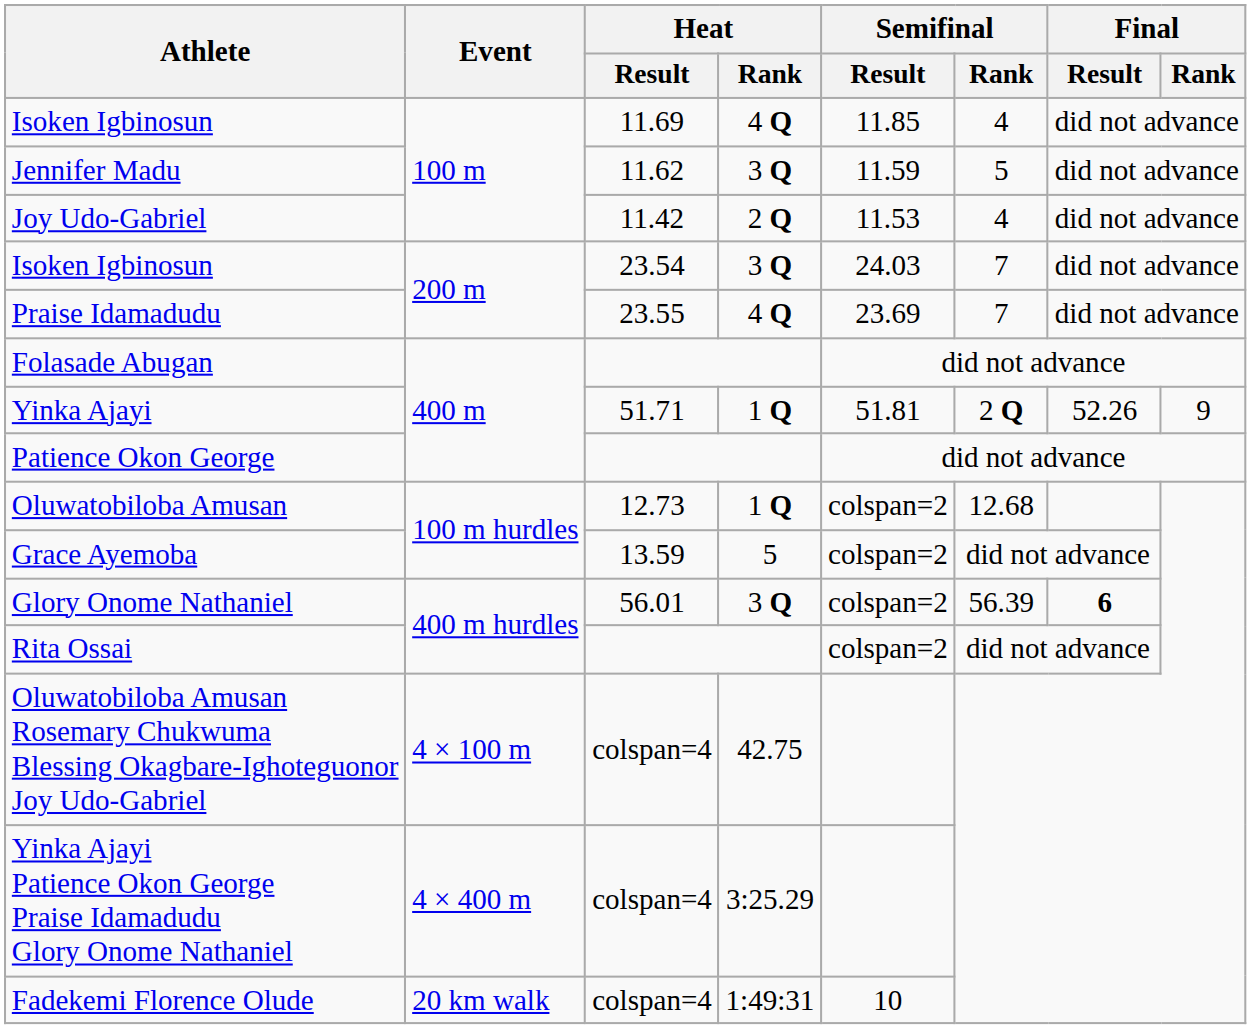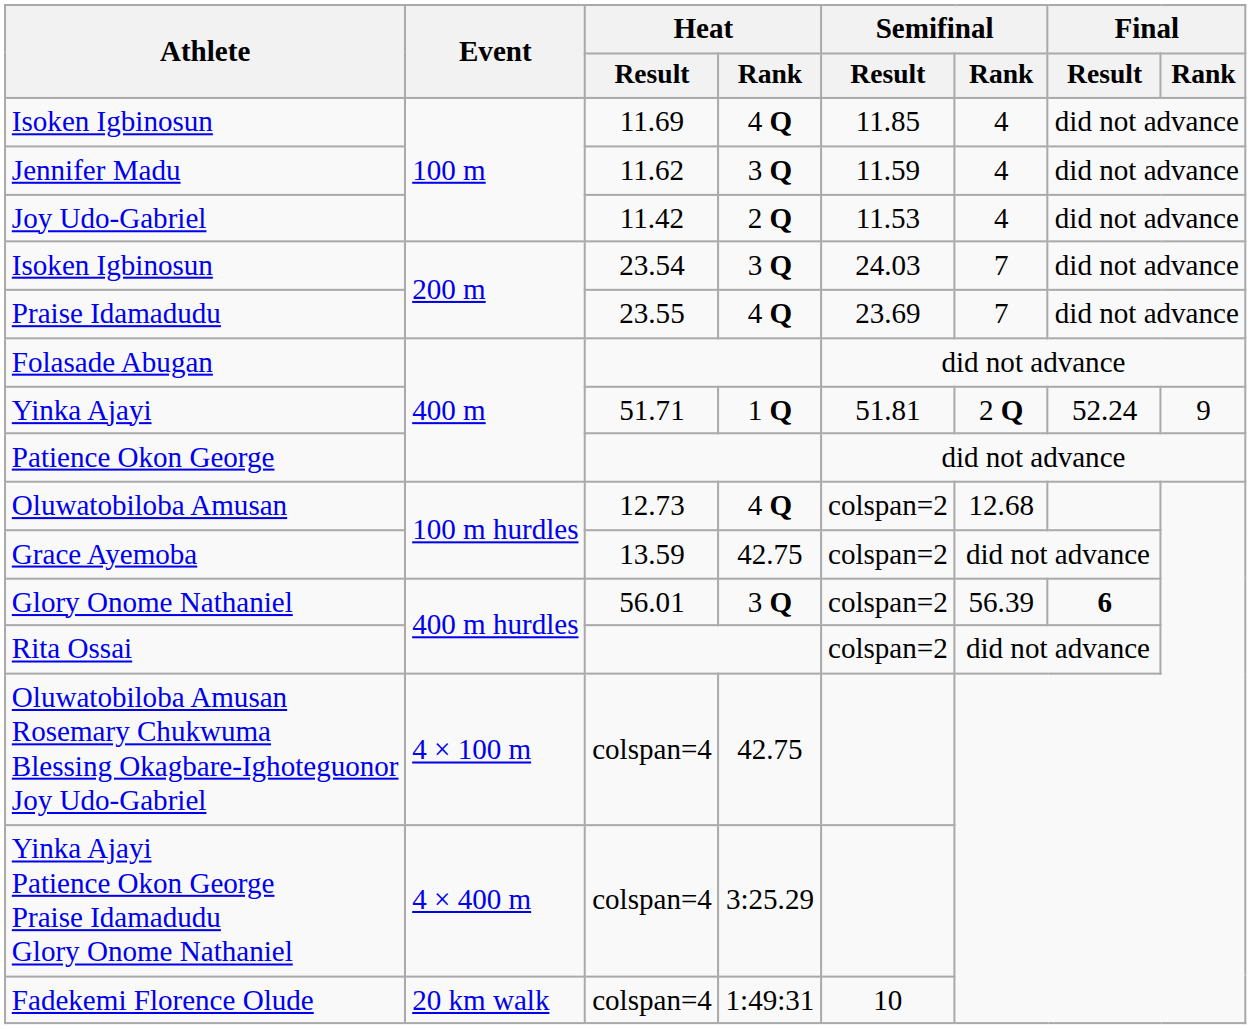(1001, 170) 5 -> (1001, 170) 4
(1105, 410) 52.26 -> (1105, 410) 52.24
(770, 506) 1 Q -> (770, 506) 4 Q
(770, 554) 5 -> (770, 554) 42.75
